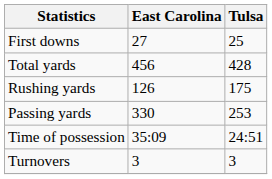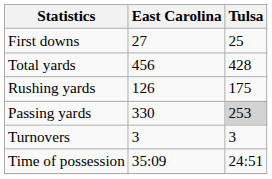(240, 112) no background -> (240, 112) lightgrey background
rows swapped: (39, 161) <-> (66, 137)
